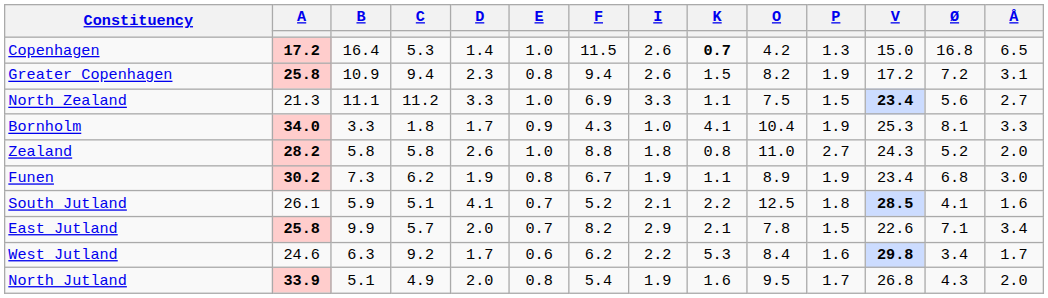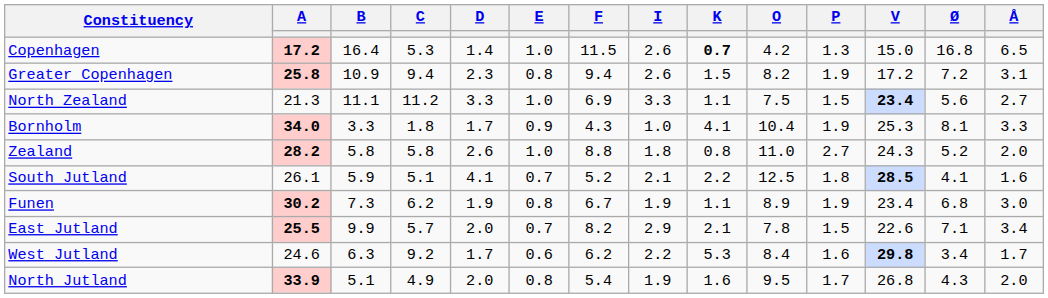rows swapped: (31, 178) <-> (68, 203)
(302, 229) 25.8 -> (302, 229) 25.5
